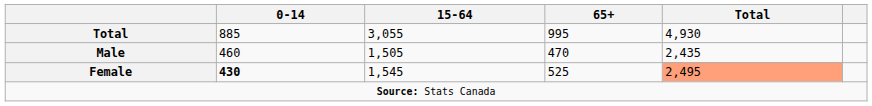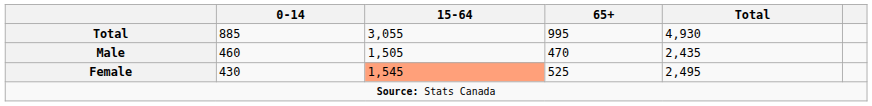(230, 72) bold -> (230, 72) normal
(386, 72) no background -> (386, 72) lightsalmon background
(683, 72) lightsalmon background -> (683, 72) no background
